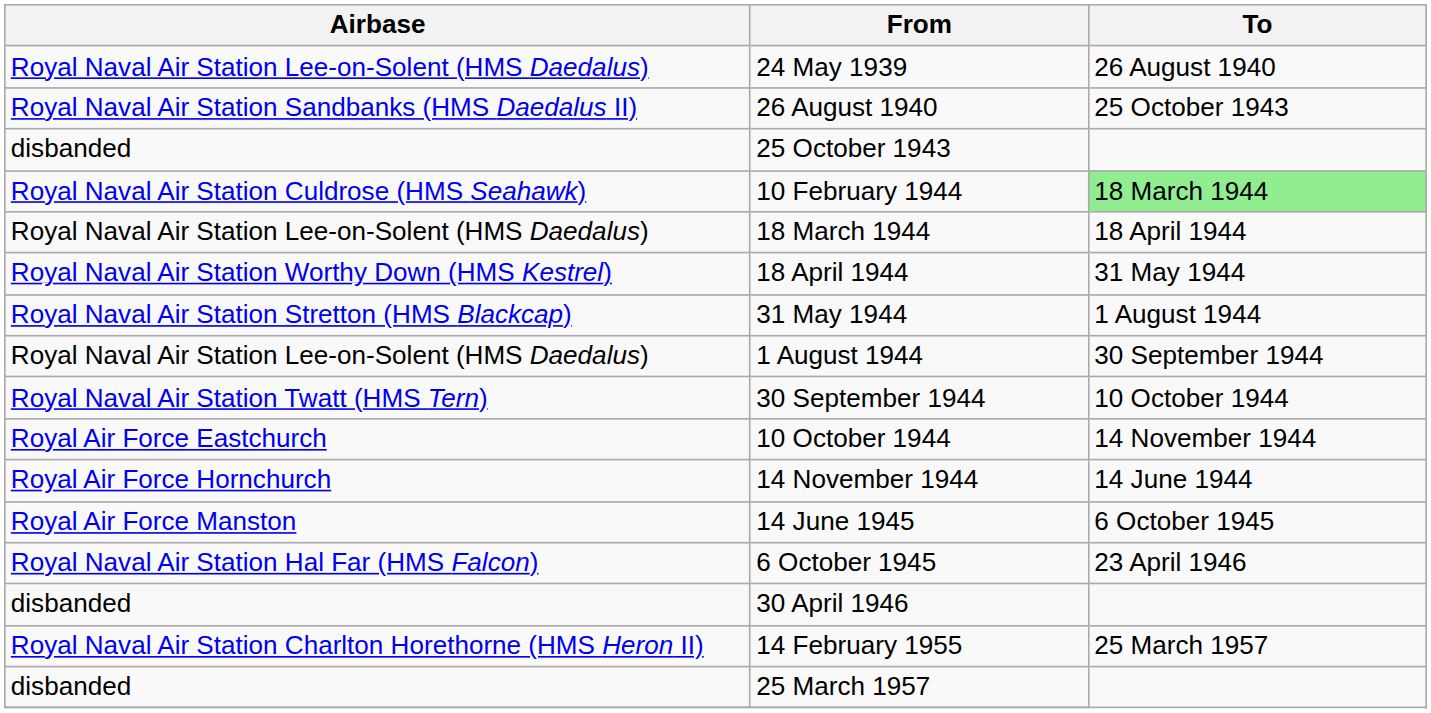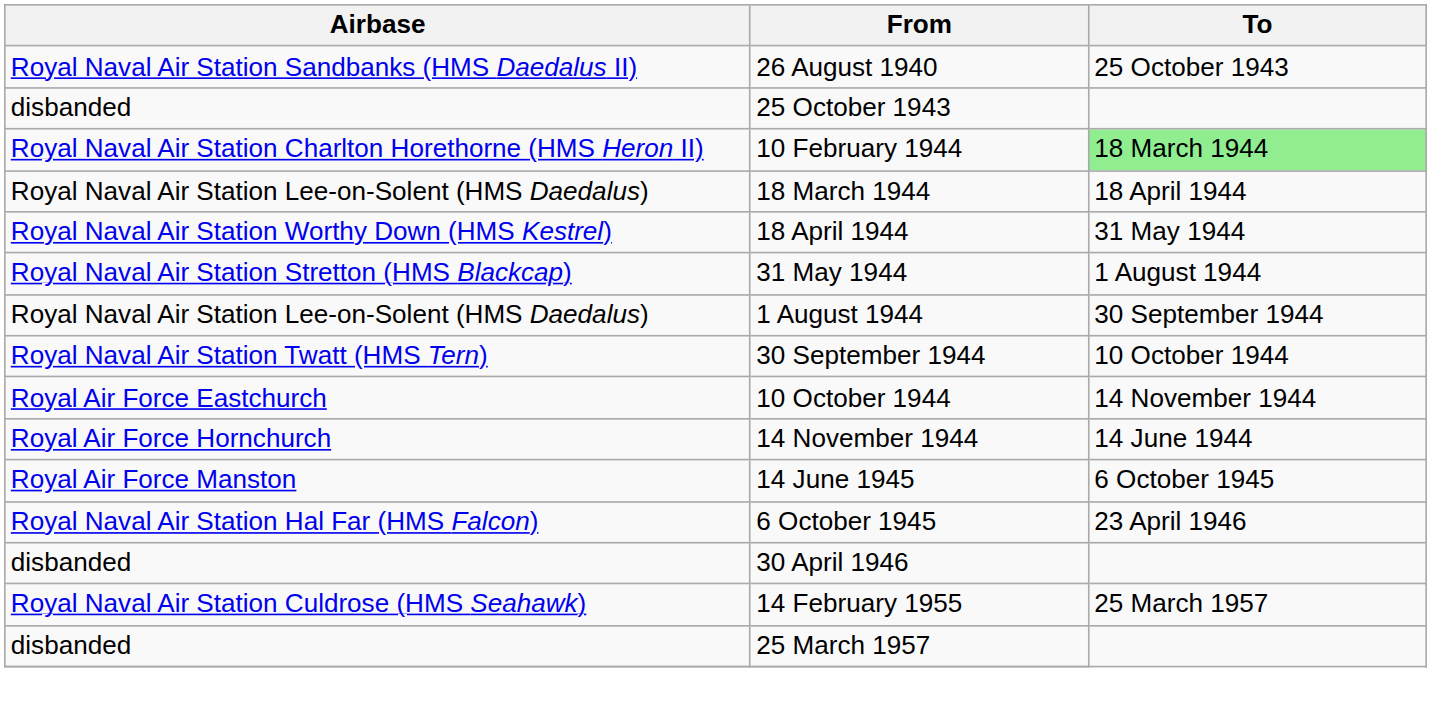- row: (832, 66)
(299, 190) Royal Naval Air Station Culdrose (HMS Seahawk) -> (357, 149) Royal Naval Air Station Charlton Horethorne (HMS Heron II)
(357, 645) Royal Naval Air Station Charlton Horethorne (HMS Heron II) -> (299, 604) Royal Naval Air Station Culdrose (HMS Seahawk)
